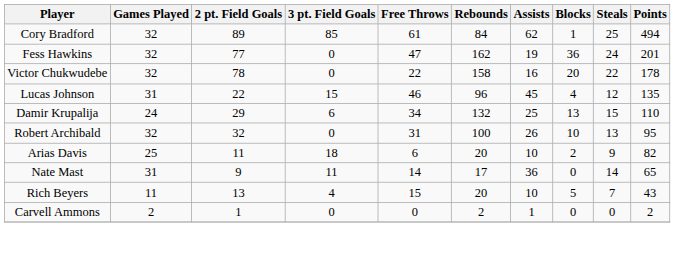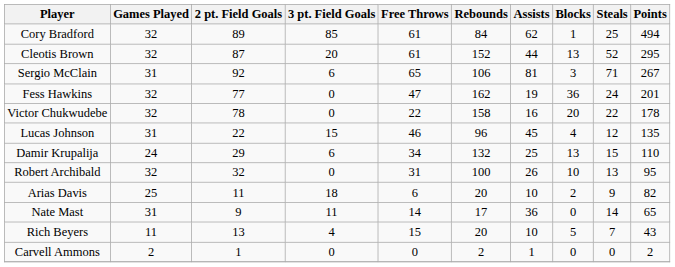+ row: (57, 53)
+ row: (57, 73)
